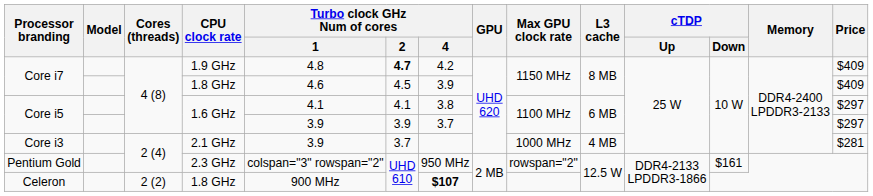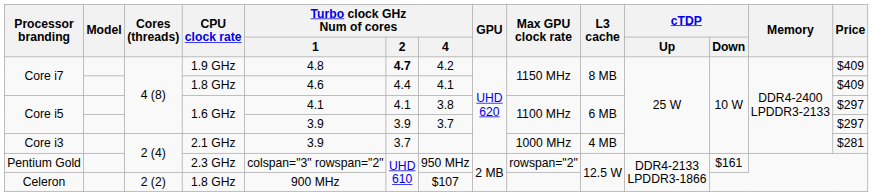(402, 85) 4.5 -> (402, 85) 4.4
(445, 85) 3.9 -> (445, 85) 4.1
(445, 182) bold -> (445, 182) normal
